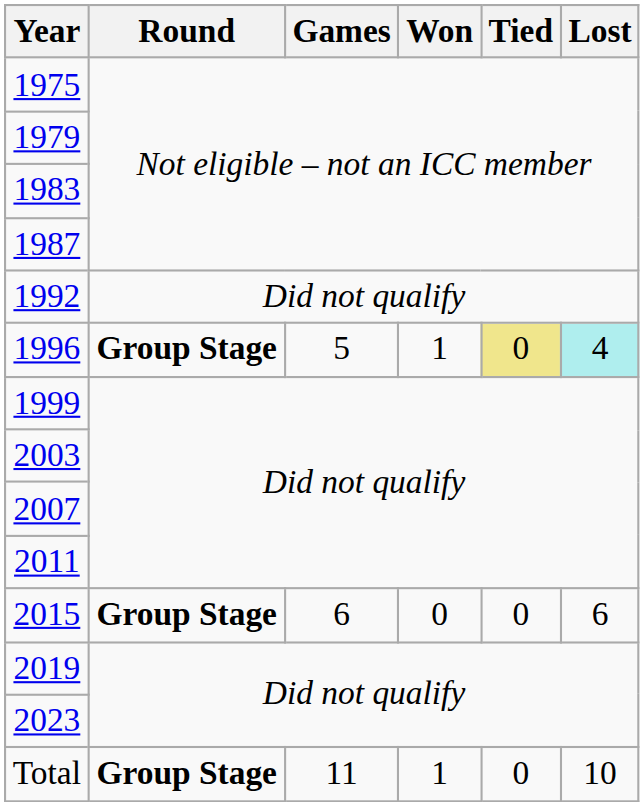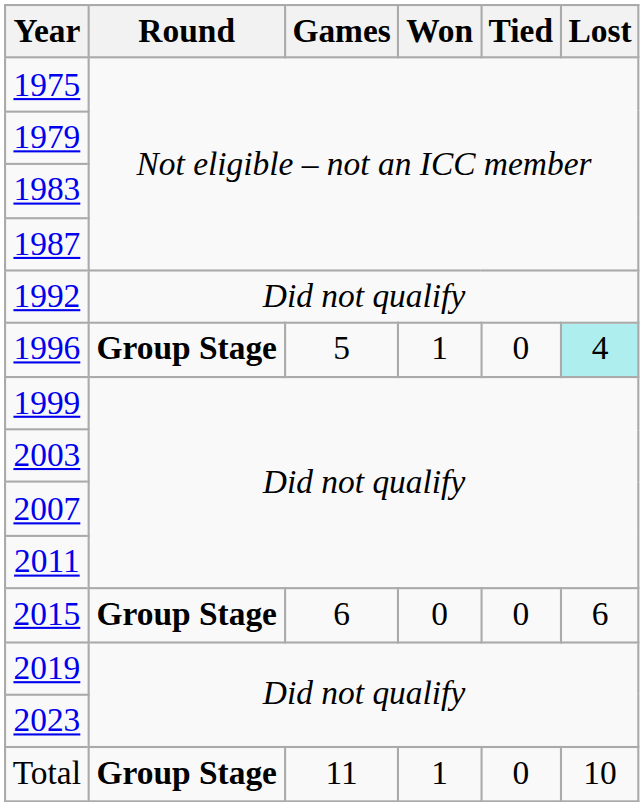(521, 349) khaki background -> (521, 349) no background
